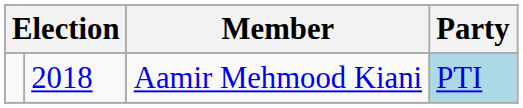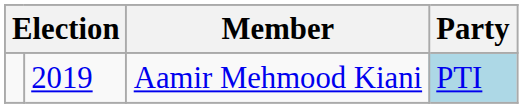(62, 77) 2018 -> (62, 77) 2019
